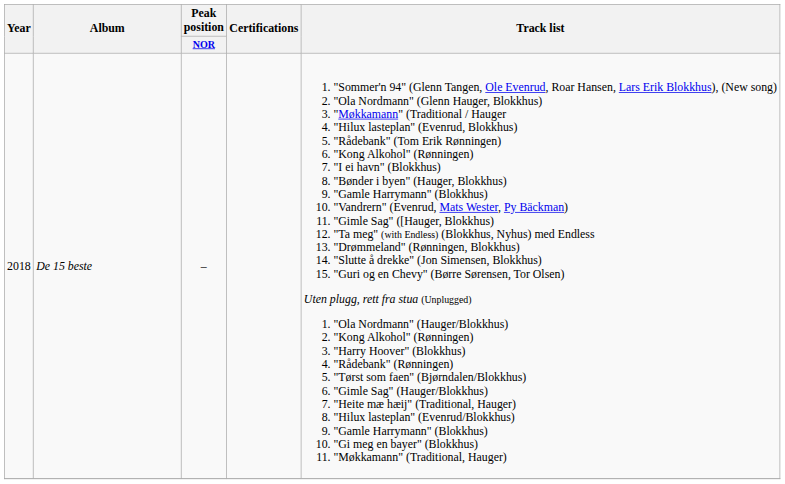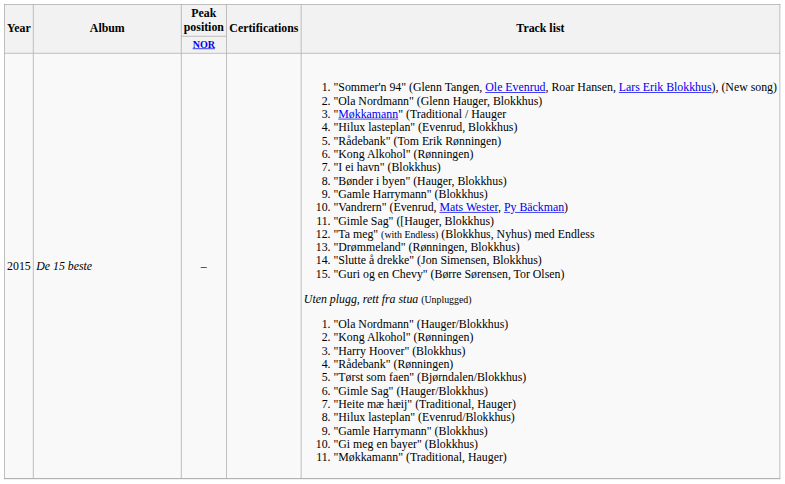(19, 266) 2018 -> (19, 266) 2015
